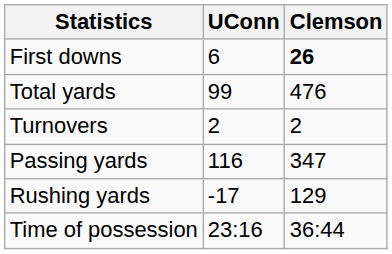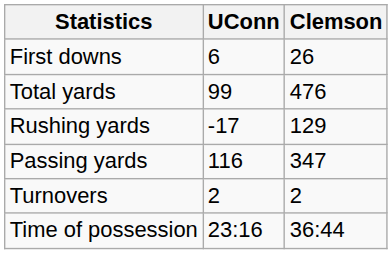(302, 56) bold -> (302, 56) normal
rows swapped: (80, 195) <-> (59, 126)
